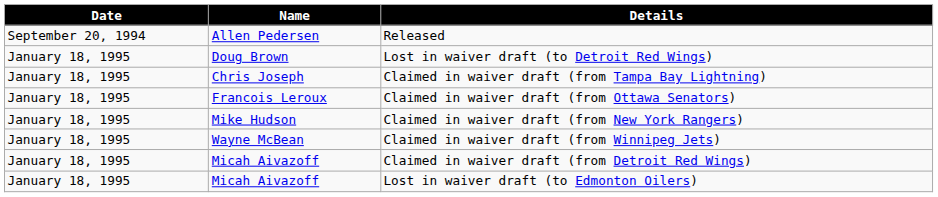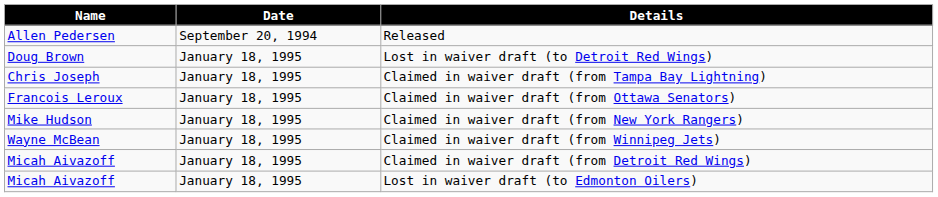columns swapped: (295, 15) <-> (107, 15)
